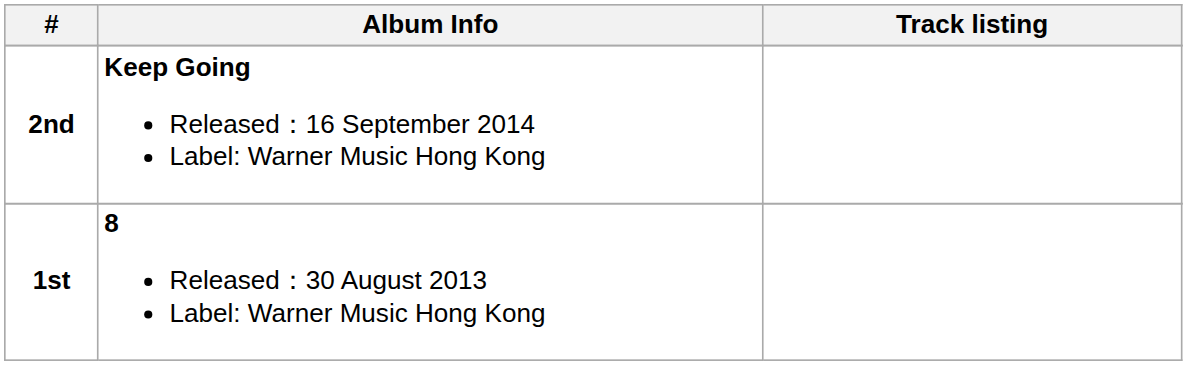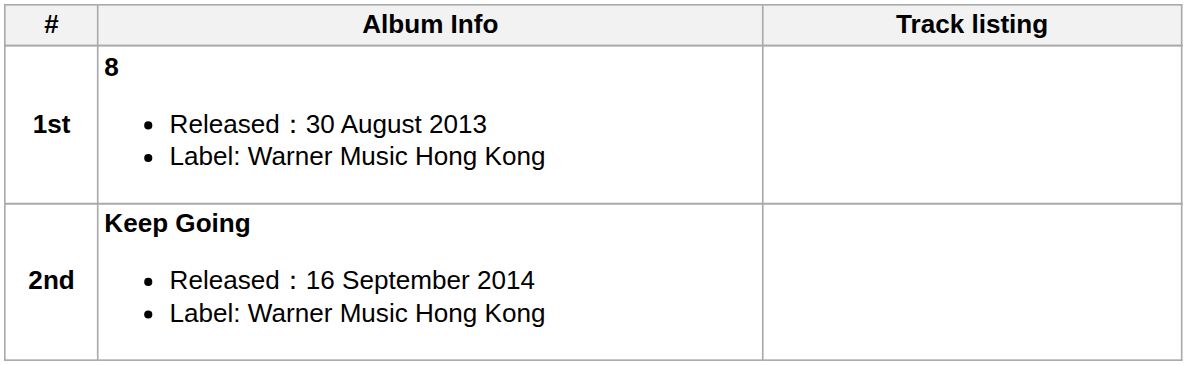rows swapped: (52, 281) <-> (52, 124)
